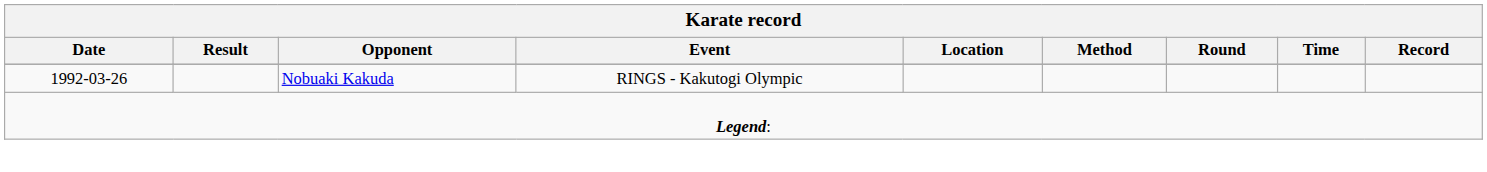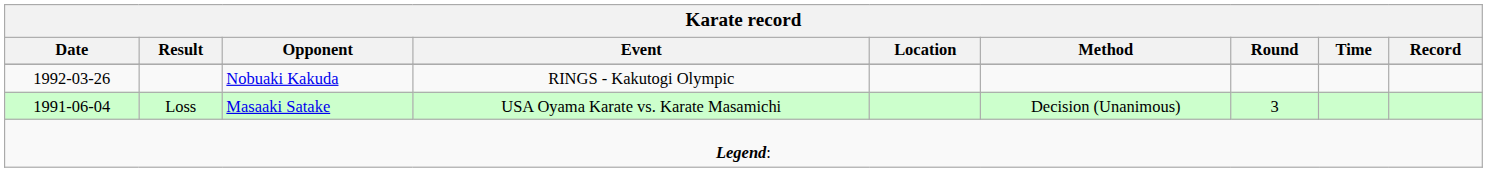+ row: (181, 105)
